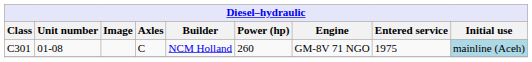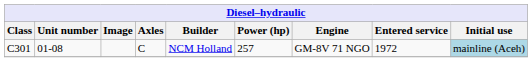(245, 48) 260 -> (245, 48) 257
(386, 48) 1975 -> (386, 48) 1972
